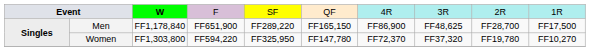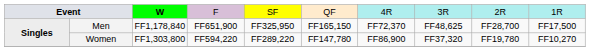(273, 26) FF289,220 -> (273, 26) FF325,950
(386, 26) FF86,900 -> (386, 26) FF72,370
(273, 40) FF325,950 -> (273, 40) FF289,220
(386, 40) FF72,370 -> (386, 40) FF86,900
